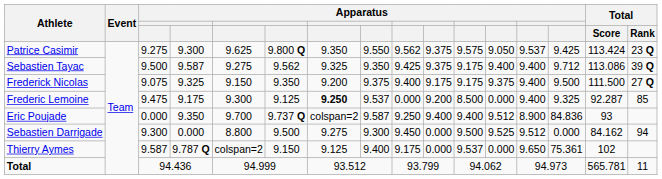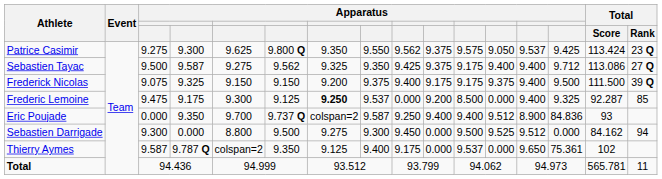(643, 67) 39 Q -> (643, 67) 27 Q
(286, 83) 9.350 -> (286, 83) 9.150
(643, 83) 27 Q -> (643, 83) 39 Q
(286, 150) 9.150 -> (286, 150) 9.350
